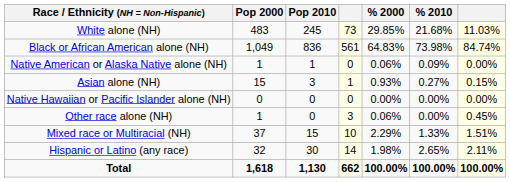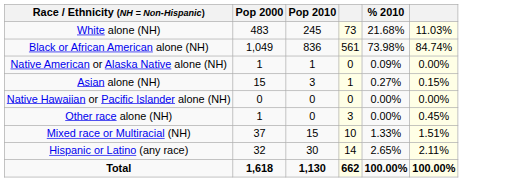- column: (386, 13)
